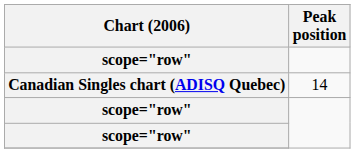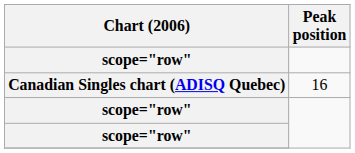(320, 85) 14 -> (320, 85) 16
